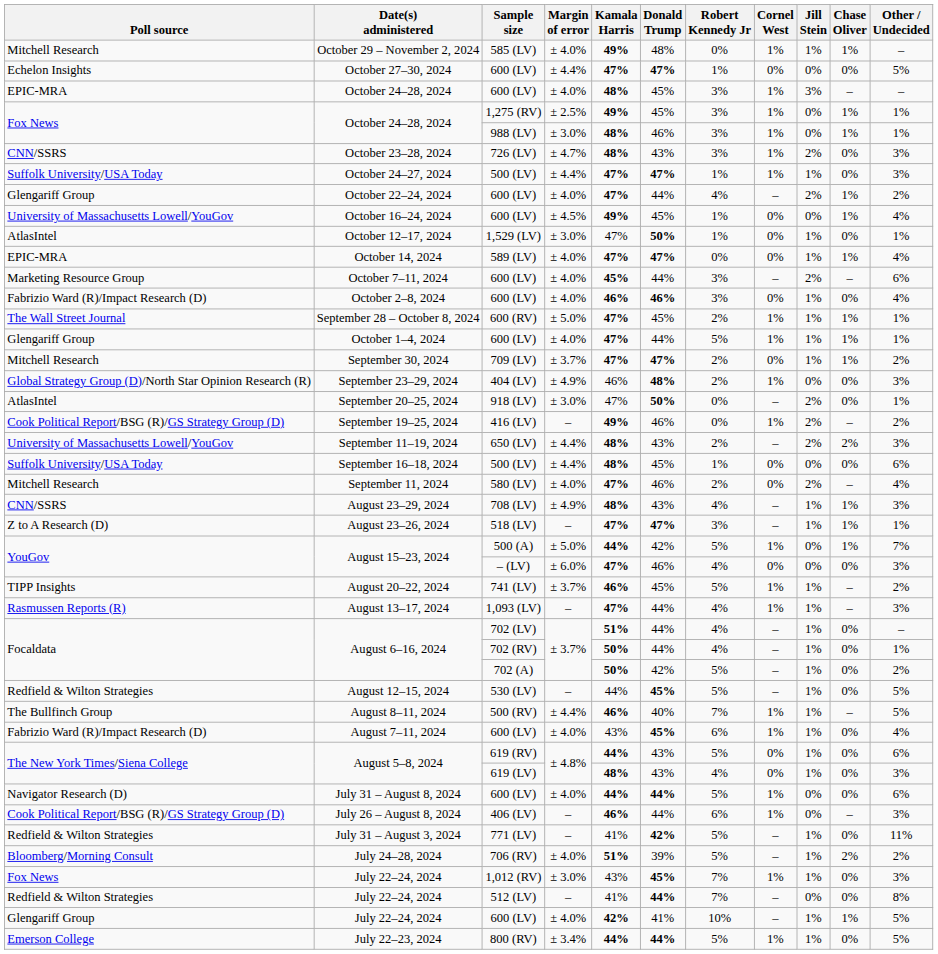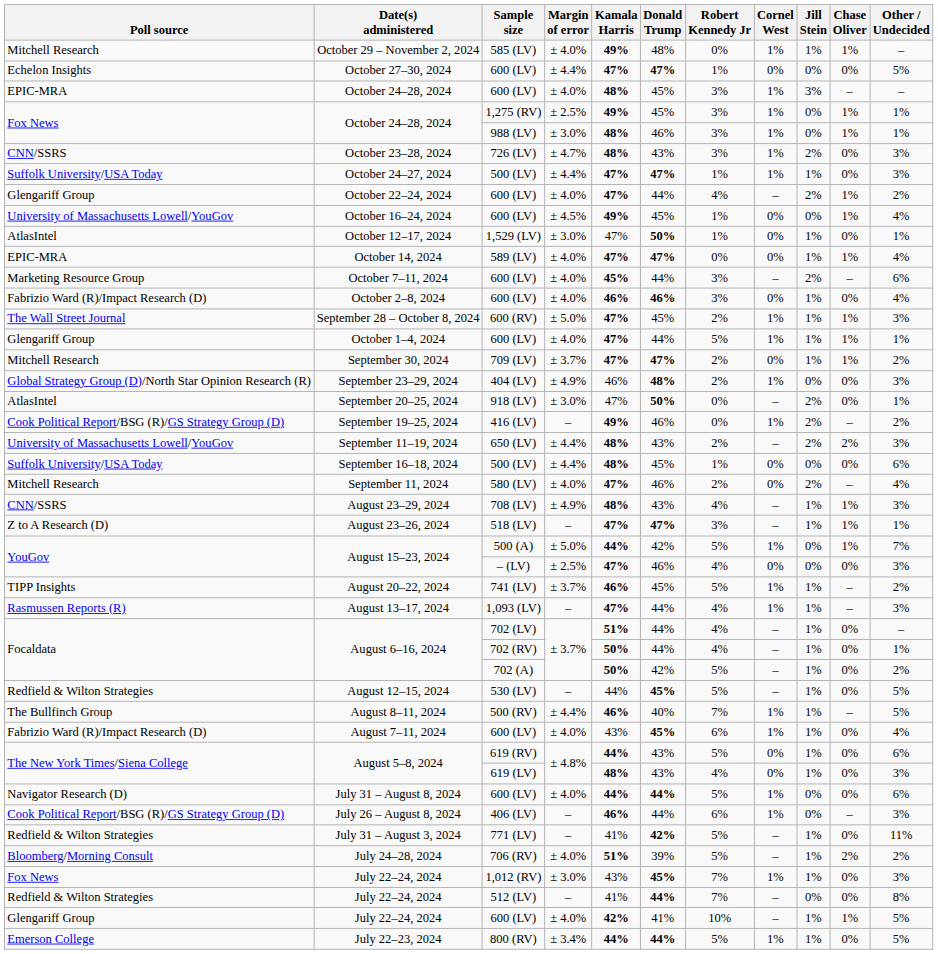(901, 319) 1% -> (901, 319) 3%
(568, 567) ± 6.0% -> (568, 567) ± 2.5%
